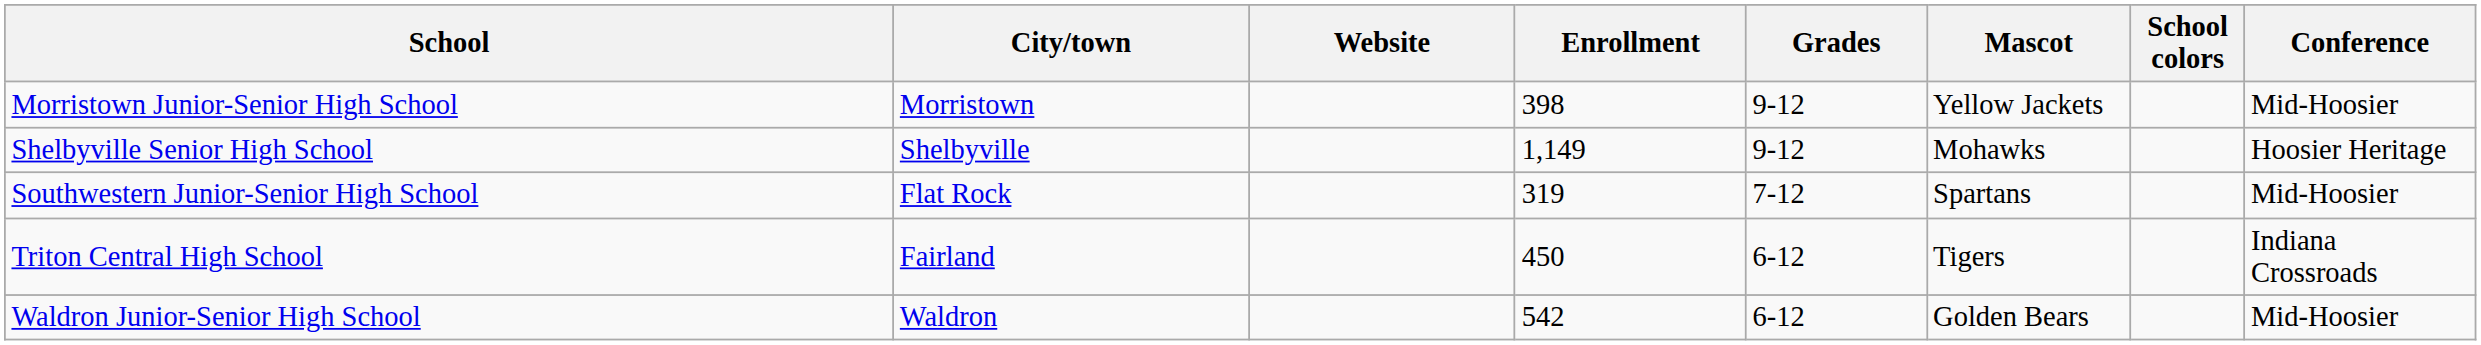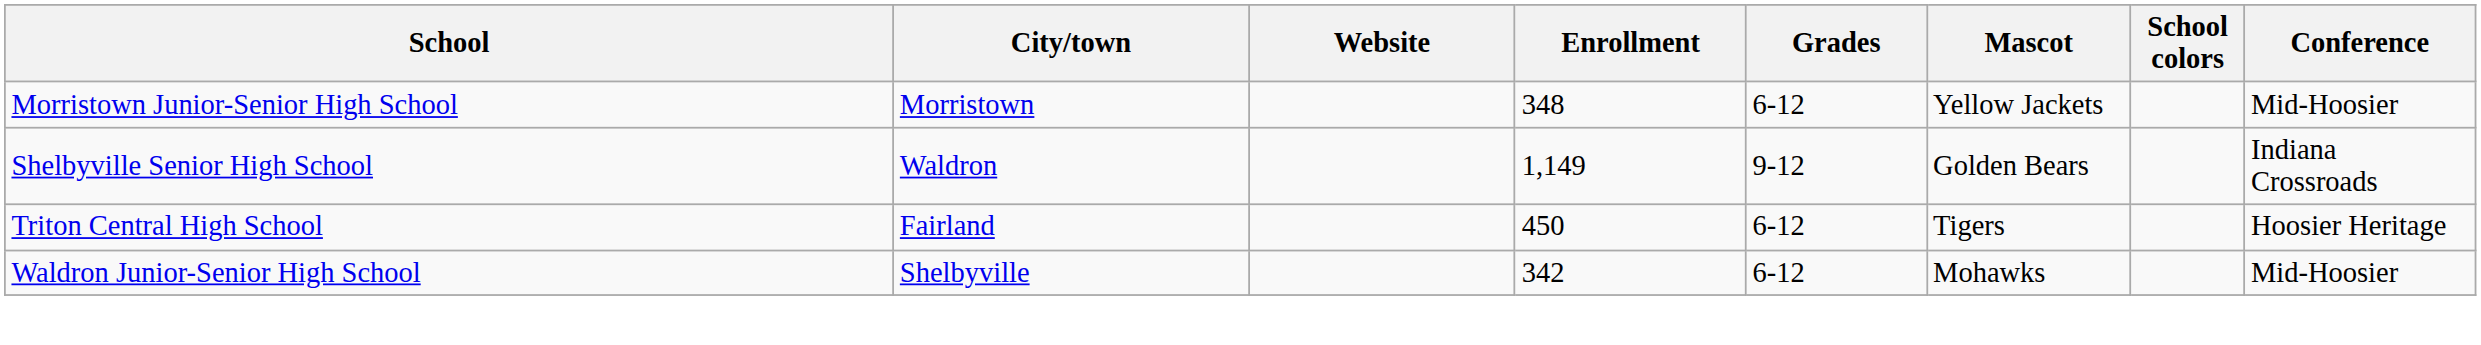(1543, 104) 398 -> (1543, 104) 348
(1779, 104) 9-12 -> (1779, 104) 6-12
(965, 149) Shelbyville -> (949, 165) Waldron
(1989, 149) Mohawks -> (2011, 165) Golden Bears
(2349, 149) Hoosier Heritage -> (2314, 165) Indiana Crossroads
- row: (245, 194)
(2314, 255) Indiana Crossroads -> (2349, 226) Hoosier Heritage
(949, 317) Waldron -> (965, 271) Shelbyville
(1543, 317) 542 -> (1543, 271) 342
(2011, 317) Golden Bears -> (1989, 271) Mohawks
